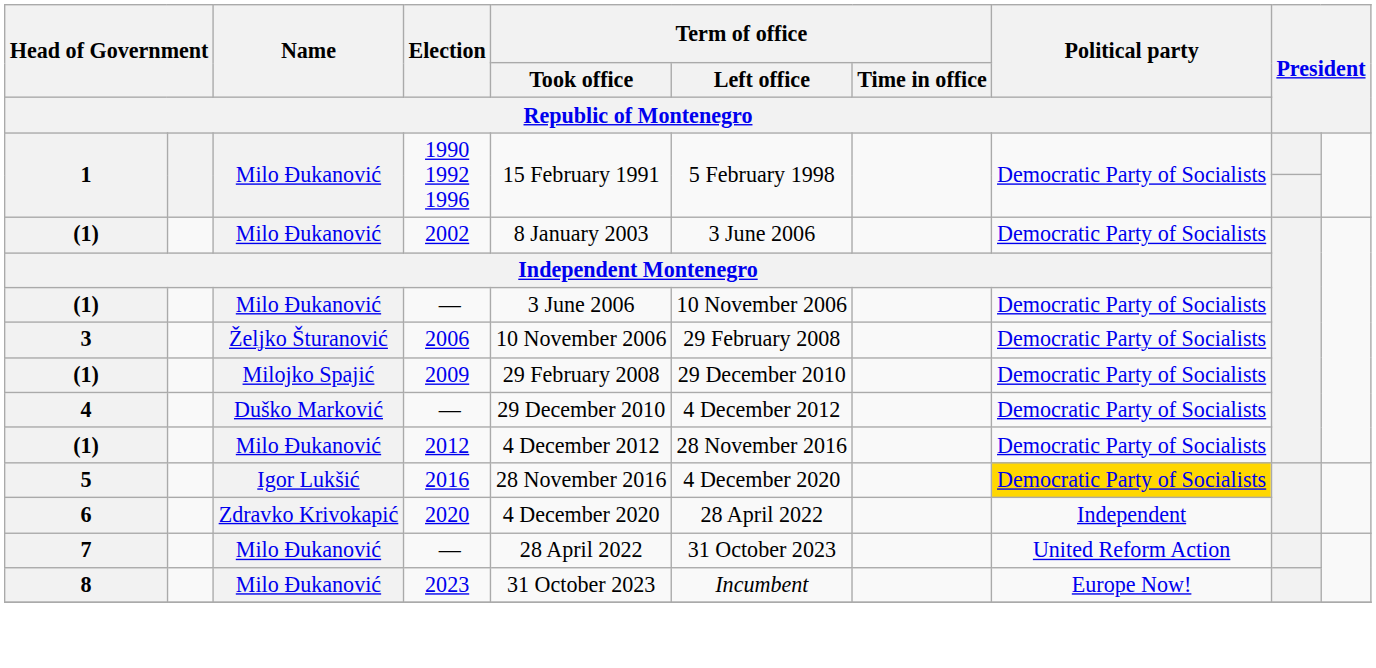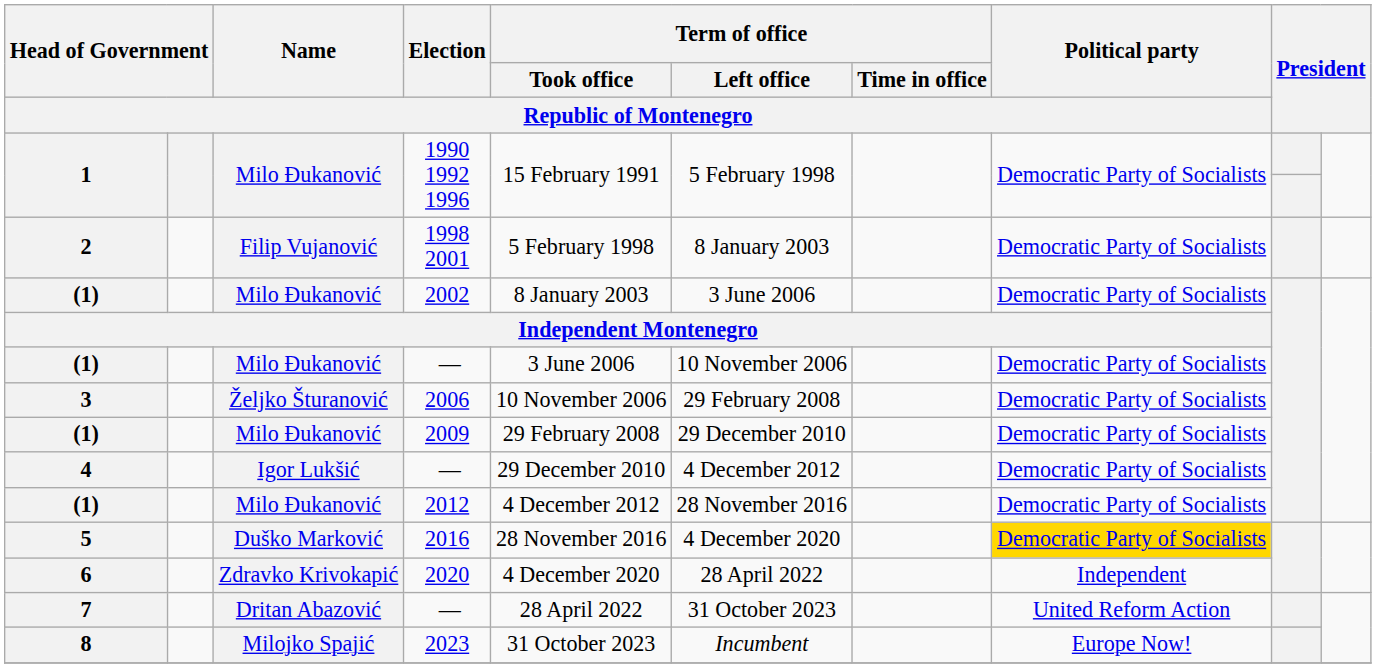+ row: (86, 247)
(308, 374) Milojko Spajić -> (308, 434) Milo Đukanović
(308, 409) Duško Marković -> (308, 469) Igor Lukšić
(308, 479) Igor Lukšić -> (308, 539) Duško Marković
(308, 549) Milo Đukanović -> (308, 609) Dritan Abazović
(308, 584) Milo Đukanović -> (308, 644) Milojko Spajić
